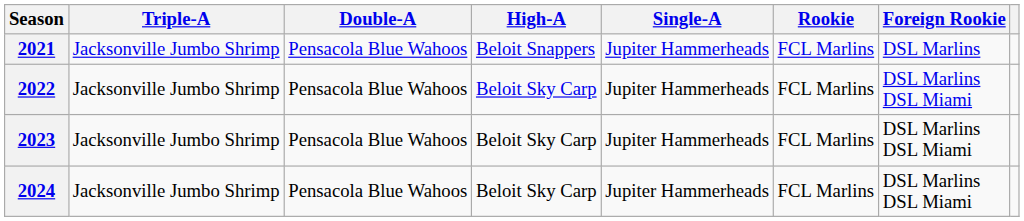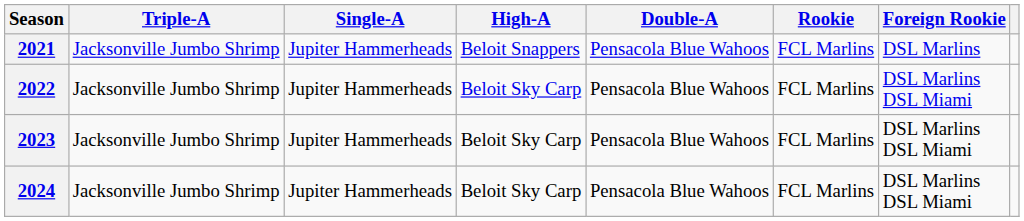columns swapped: (378, 19) <-> (687, 19)
